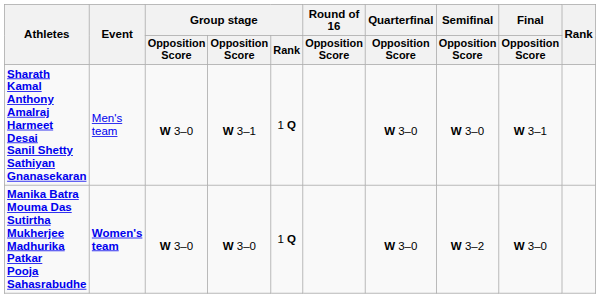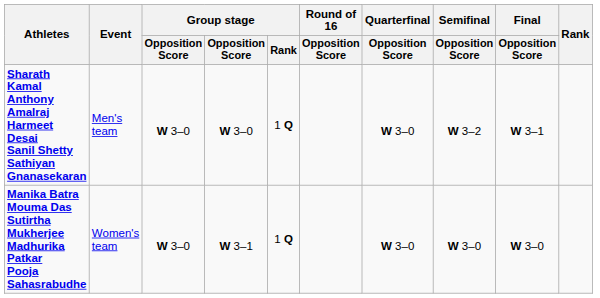(239, 132) W 3–1 -> (236, 132) W 3–0
(468, 132) W 3–0 -> (464, 132) W 3–2
(117, 239) bold -> (116, 239) normal
(239, 246) W 3–0 -> (236, 246) W 3–1
(468, 246) W 3–2 -> (464, 246) W 3–0
